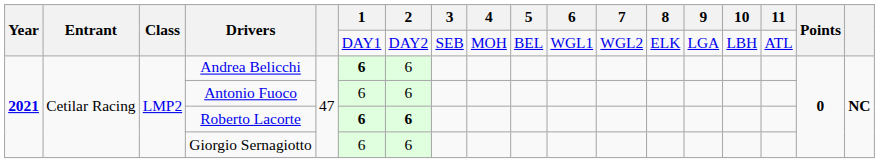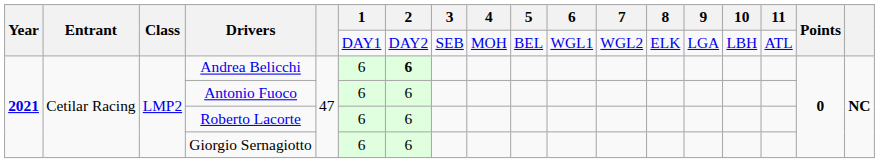(361, 68) bold -> (361, 68) normal
(408, 68) normal -> (408, 68) bold
(361, 119) bold -> (361, 119) normal
(408, 119) bold -> (408, 119) normal
